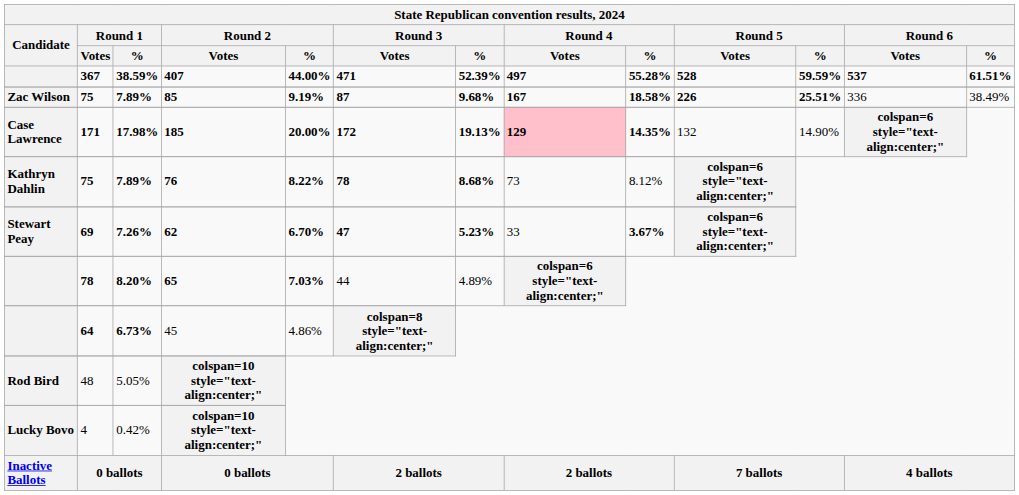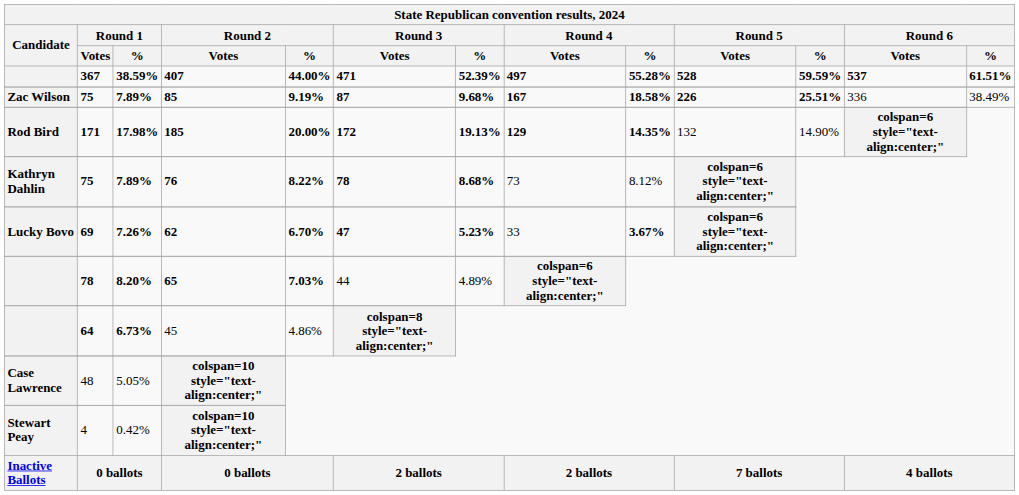(35, 132) Case Lawrence -> (33, 132) Rod Bird
(516, 132) pink background -> (516, 132) no background
(29, 231) Stewart Peay -> (41, 231) Lucky Bovo
(33, 380) Rod Bird -> (35, 380) Case Lawrence
(41, 430) Lucky Bovo -> (29, 430) Stewart Peay
